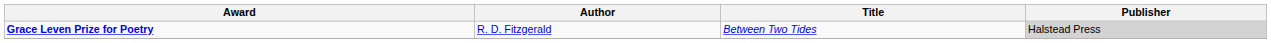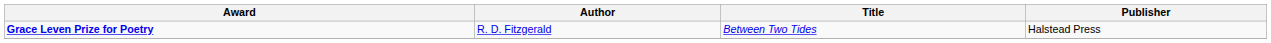(1064, 30) lightgrey background -> (1064, 30) no background
